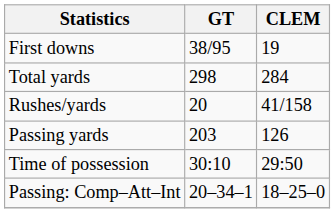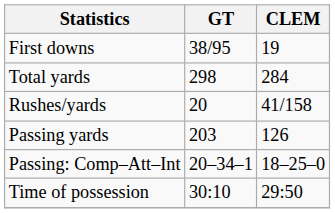rows swapped: (95, 192) <-> (79, 163)
